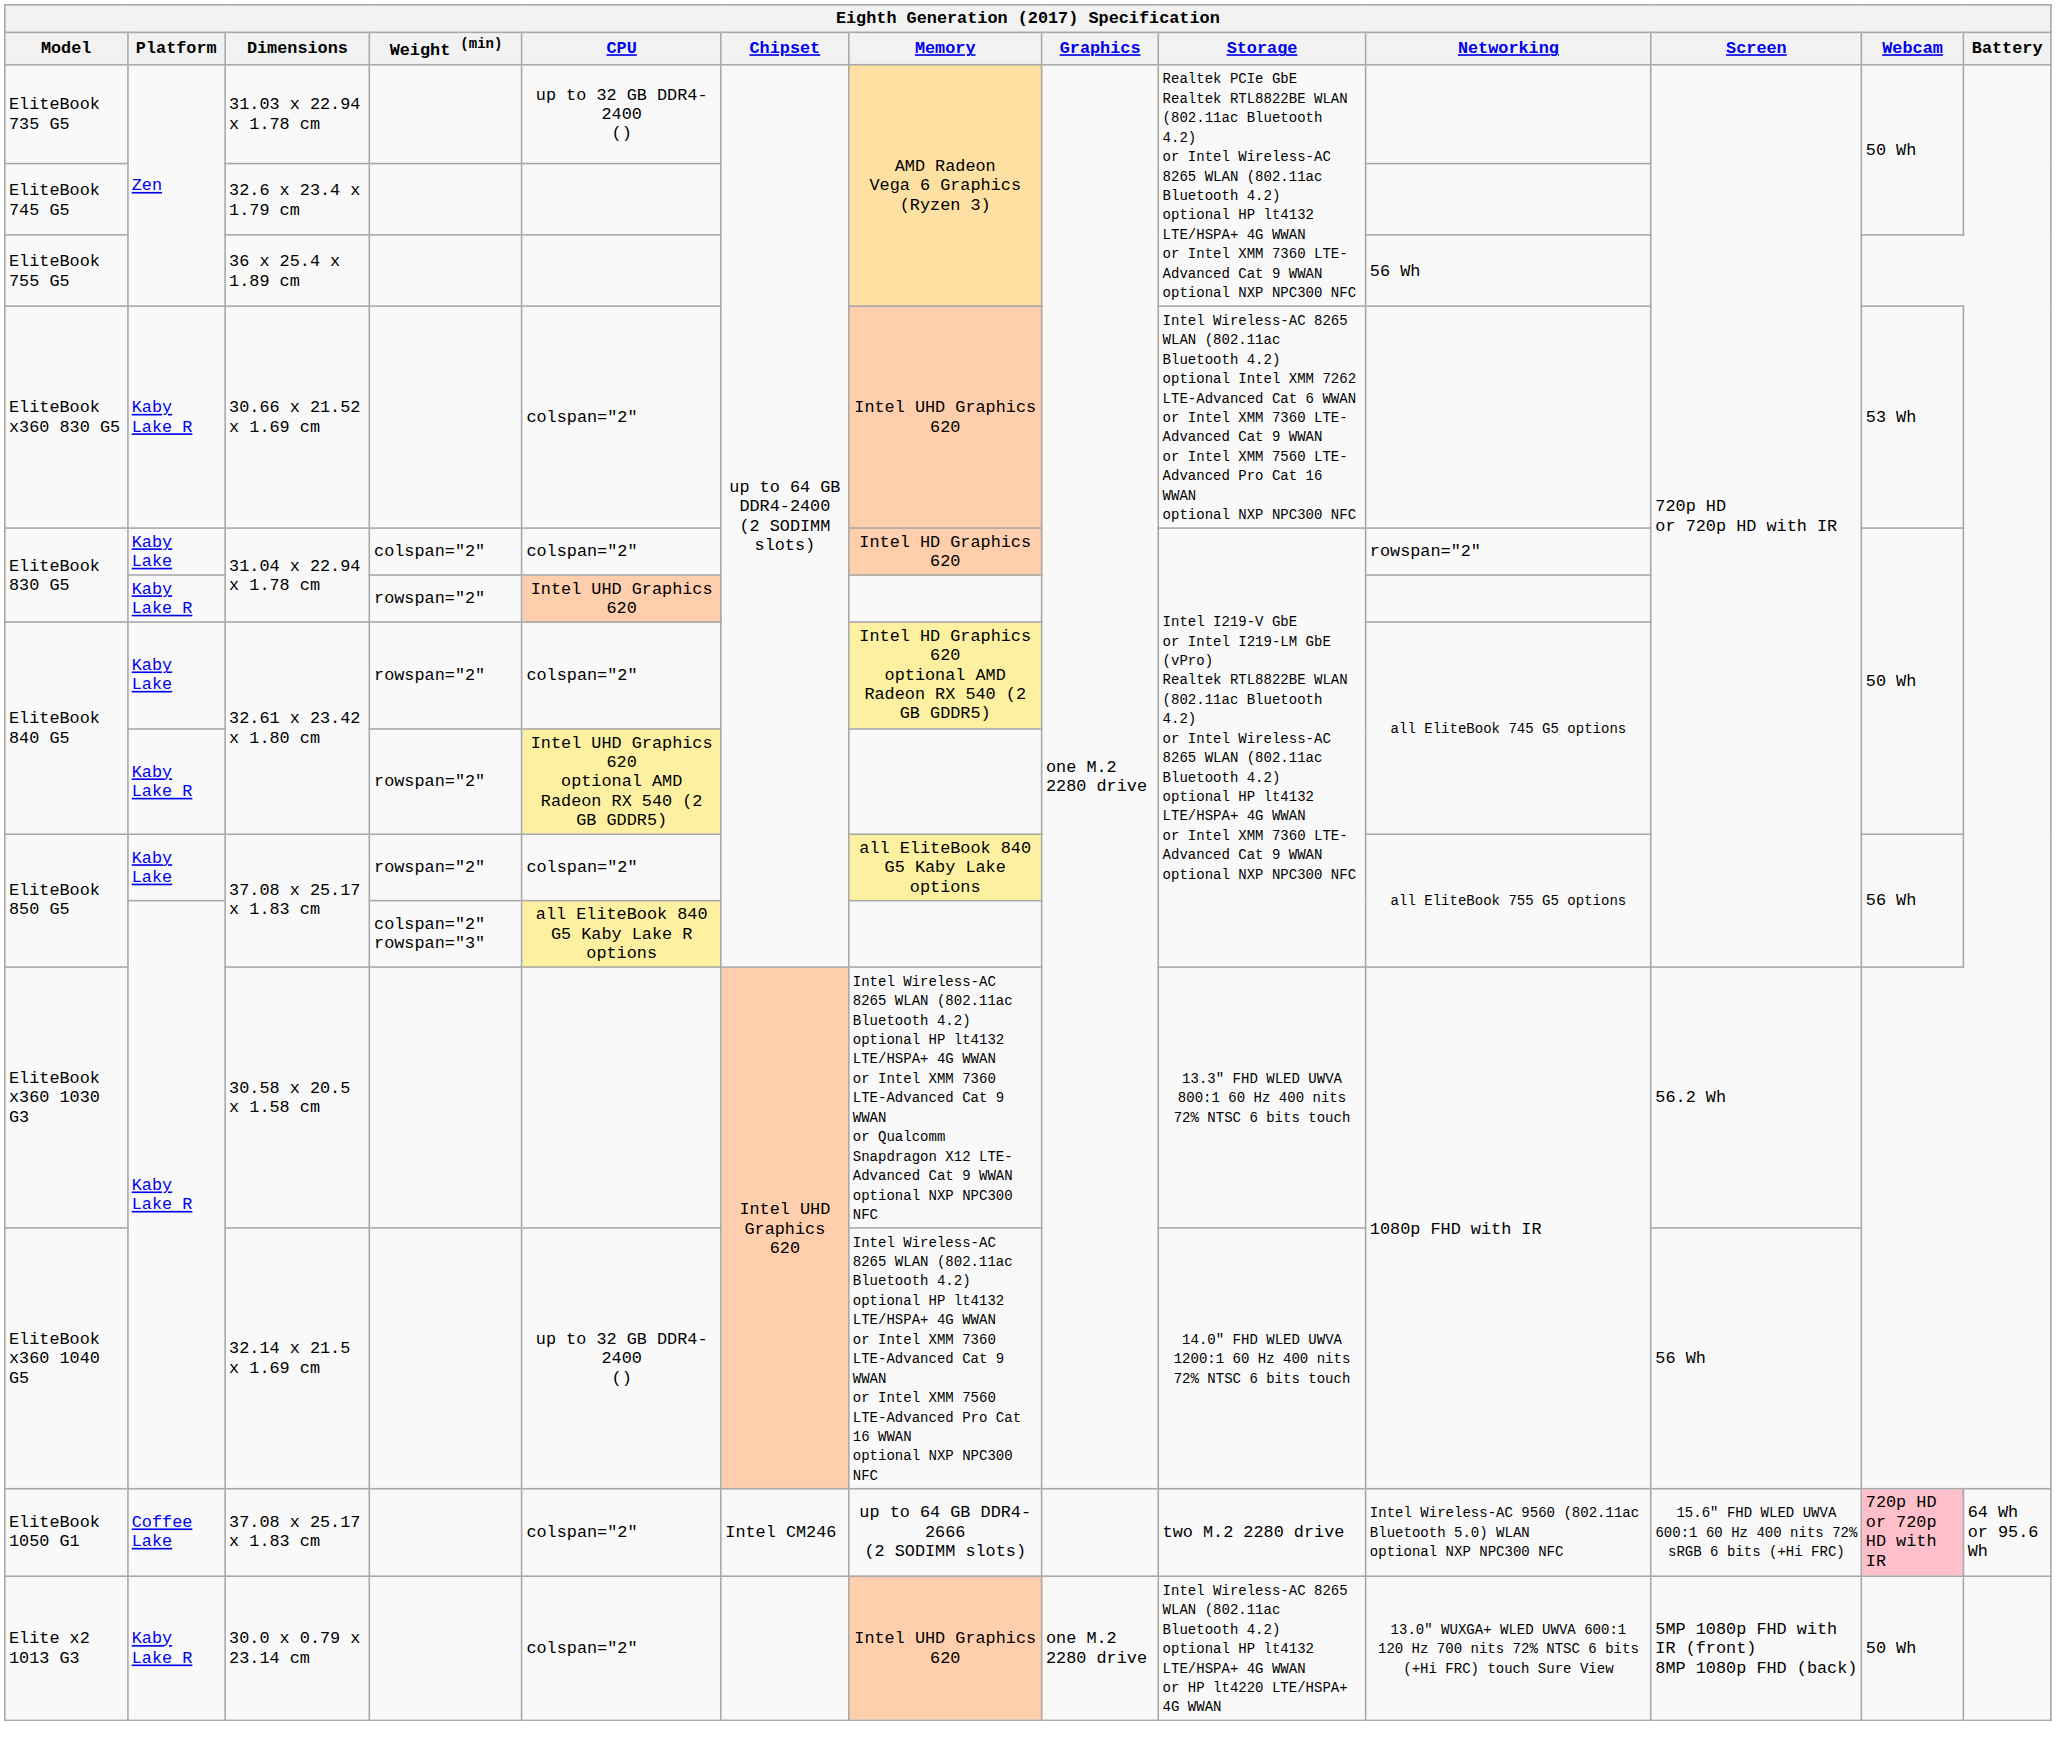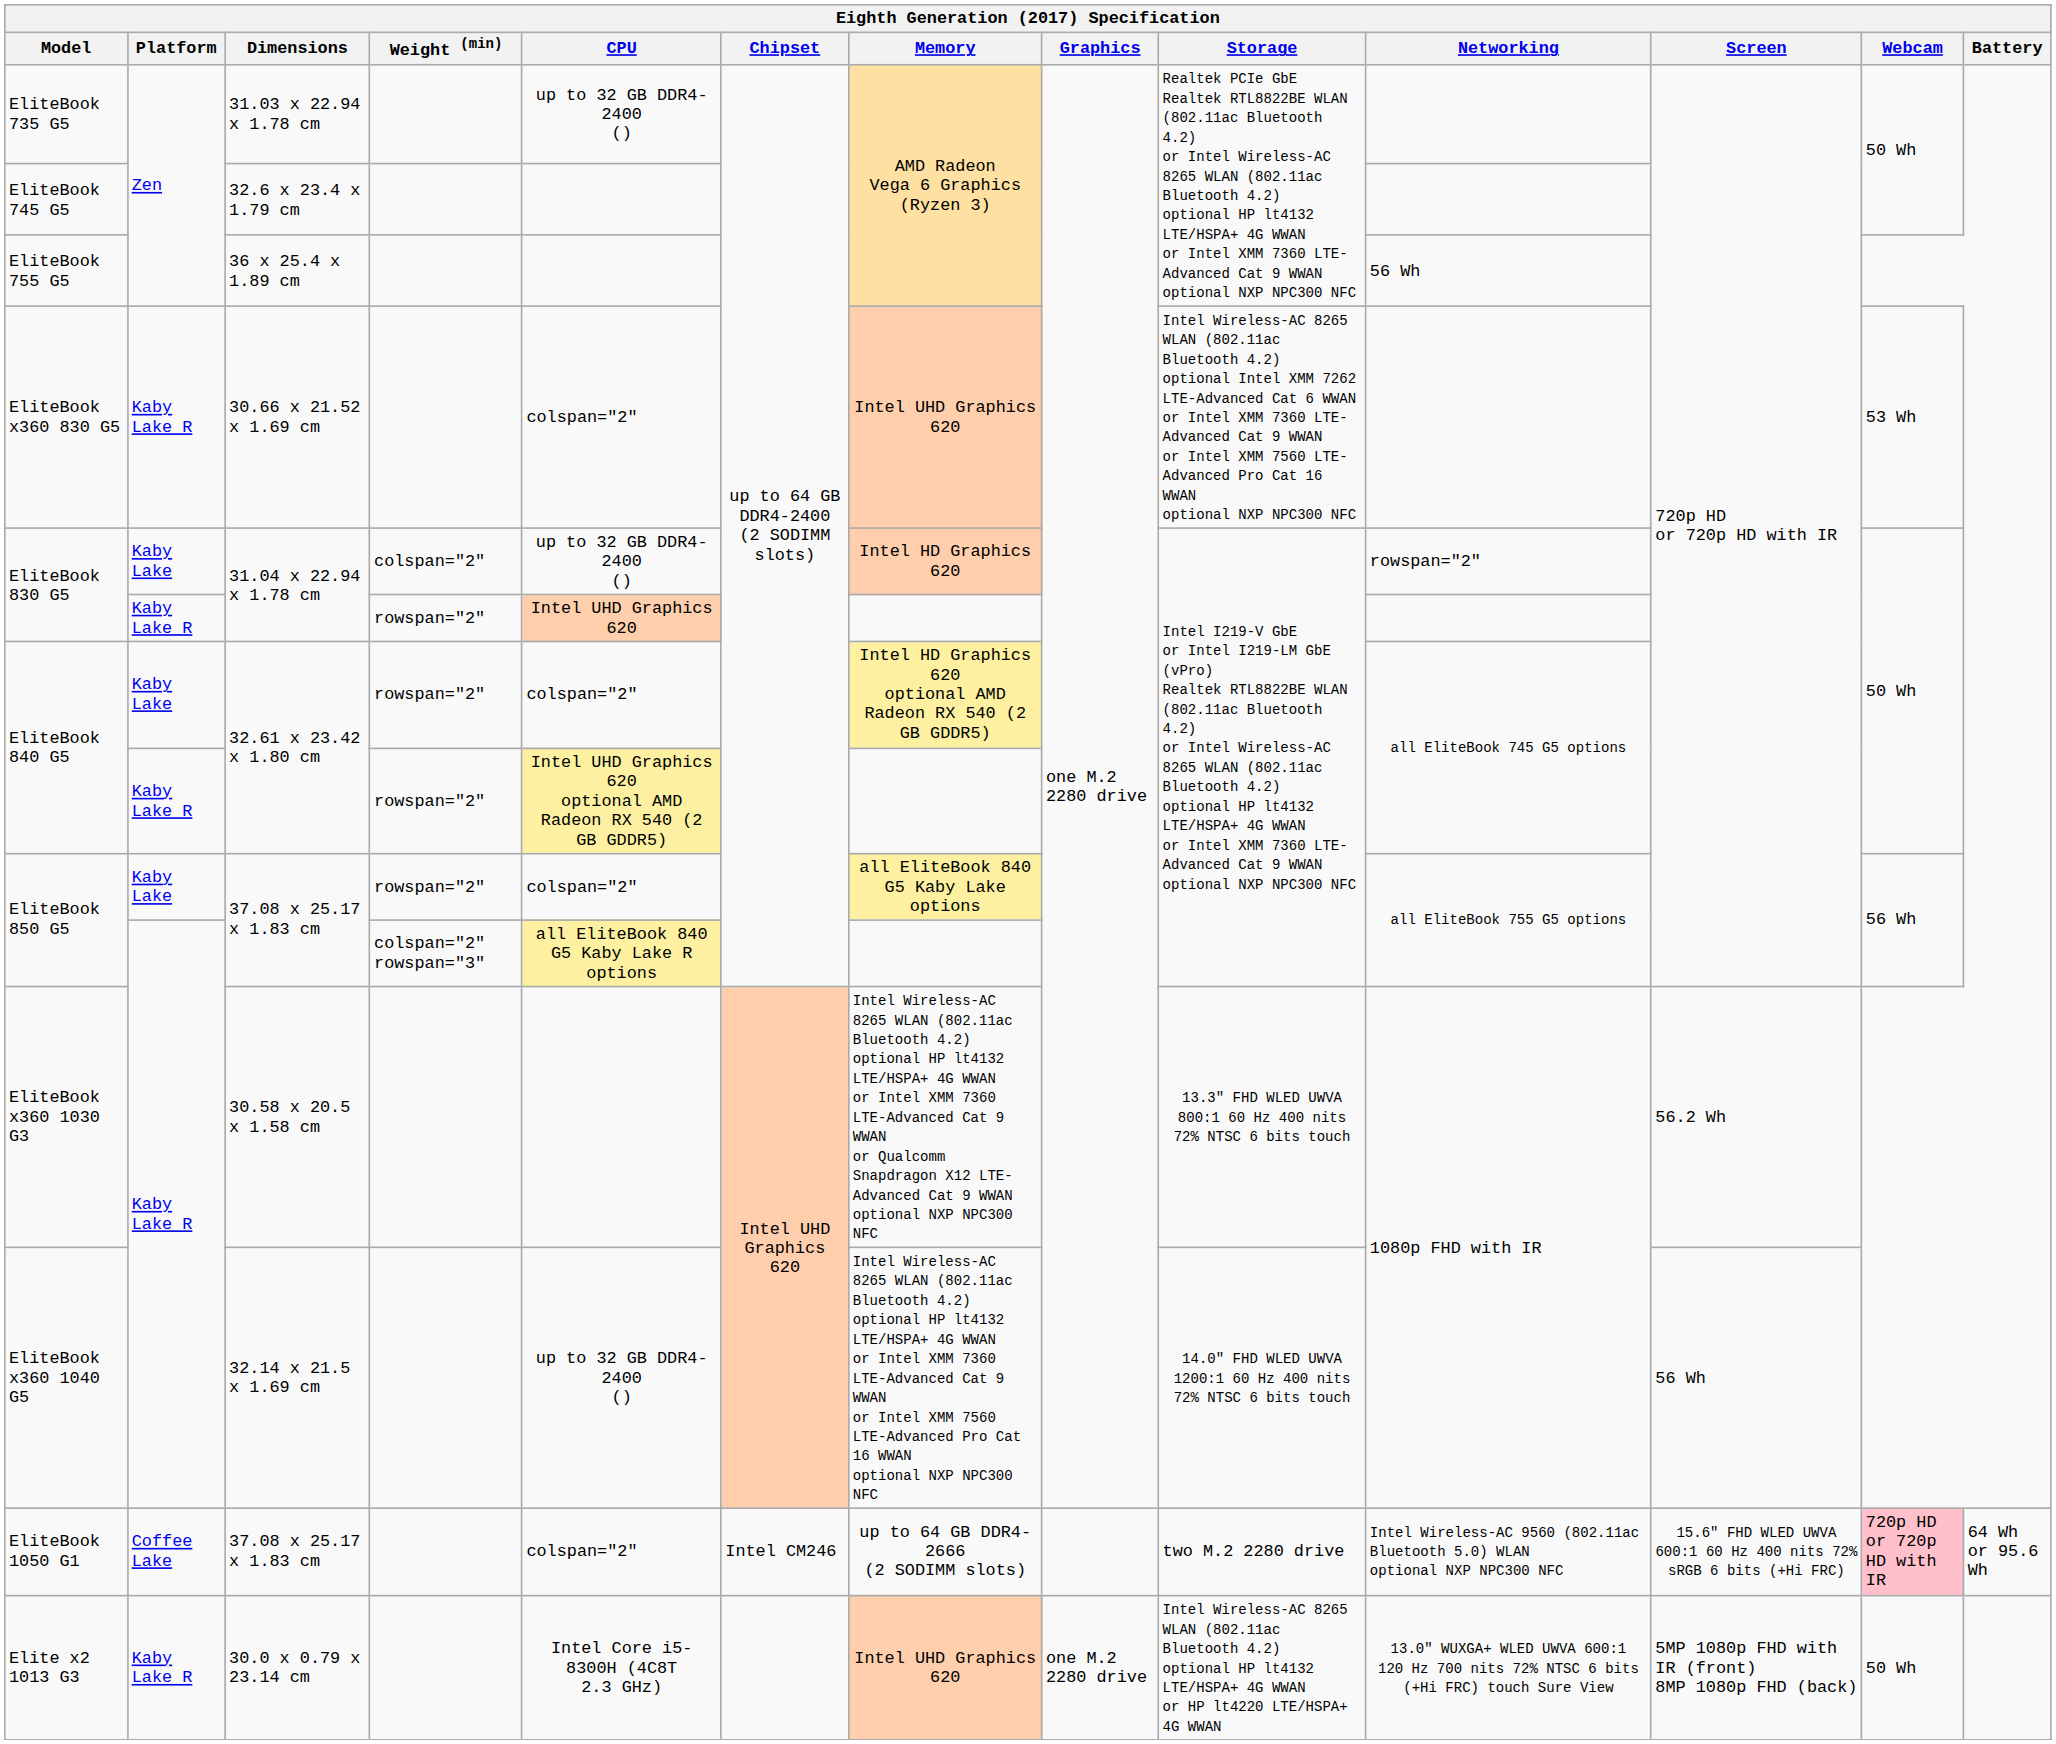(582, 552) colspan="2" -> (622, 562) up to 32 GB DDR4-2400 ()
(582, 1648) colspan="2" -> (622, 1667) Intel Core i5-8300H (4C8T 2.3 GHz)
